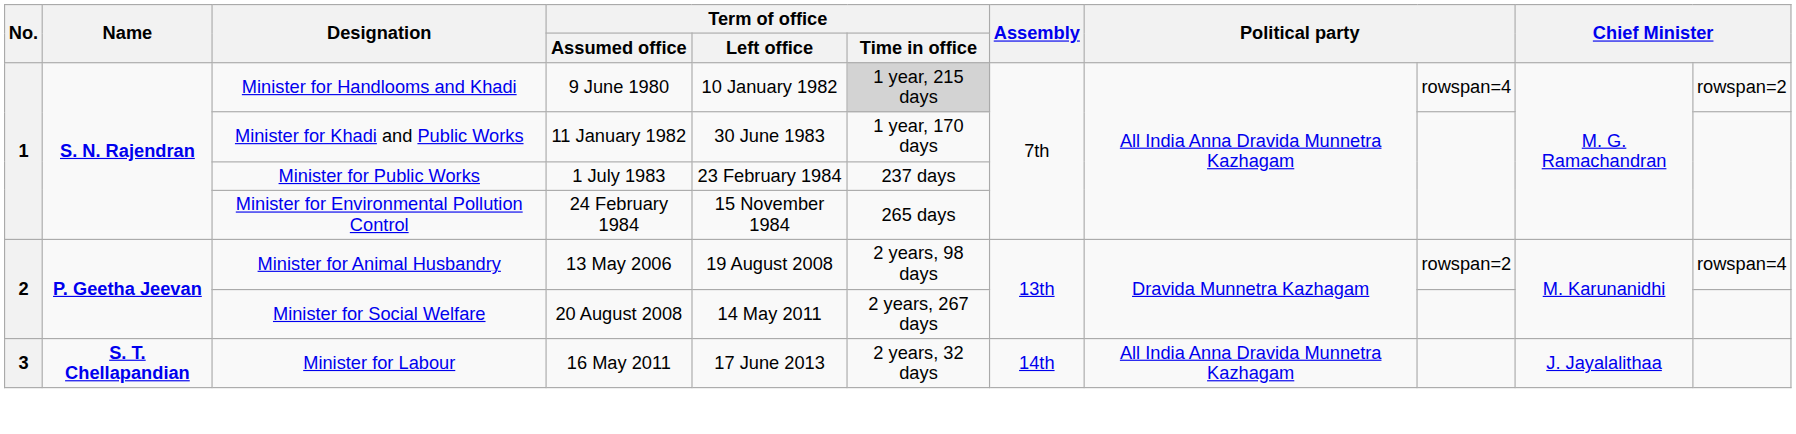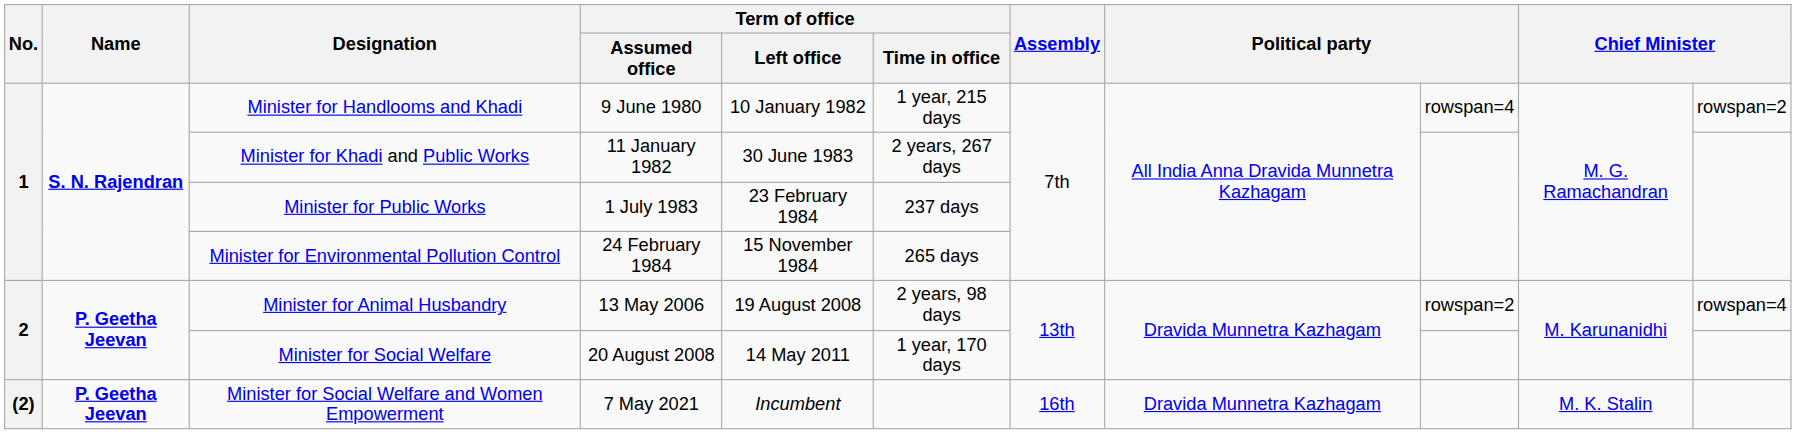(918, 87) lightgrey background -> (942, 107) no background
(918, 136) 1 year, 170 days -> (942, 157) 2 years, 267 days
(918, 313) 2 years, 267 days -> (942, 354) 1 year, 170 days
- row: (379, 363)
+ row: (385, 404)
